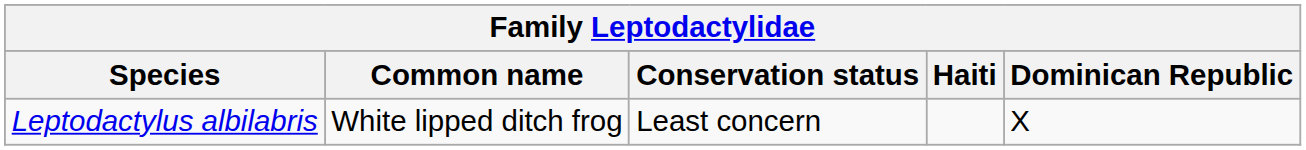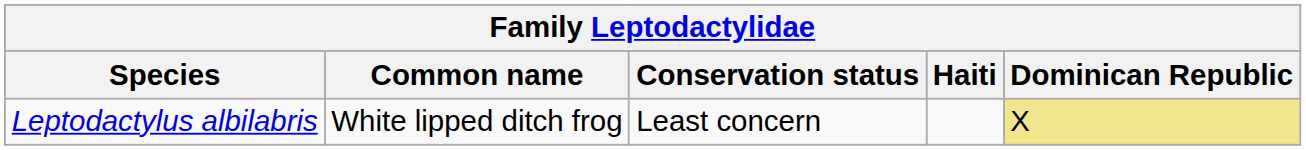(1020, 121) no background -> (1020, 121) khaki background
